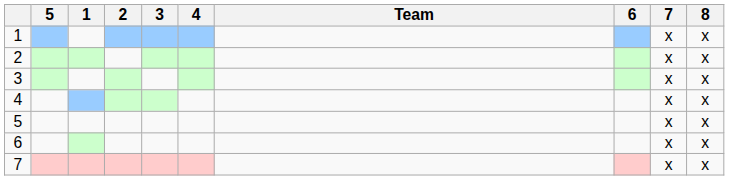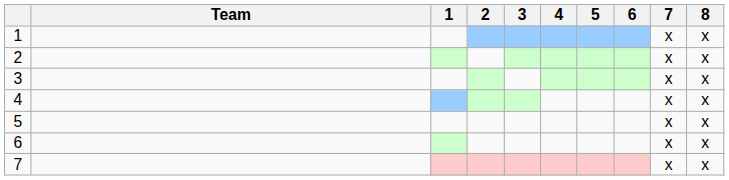columns swapped: (414, 14) <-> (50, 14)
